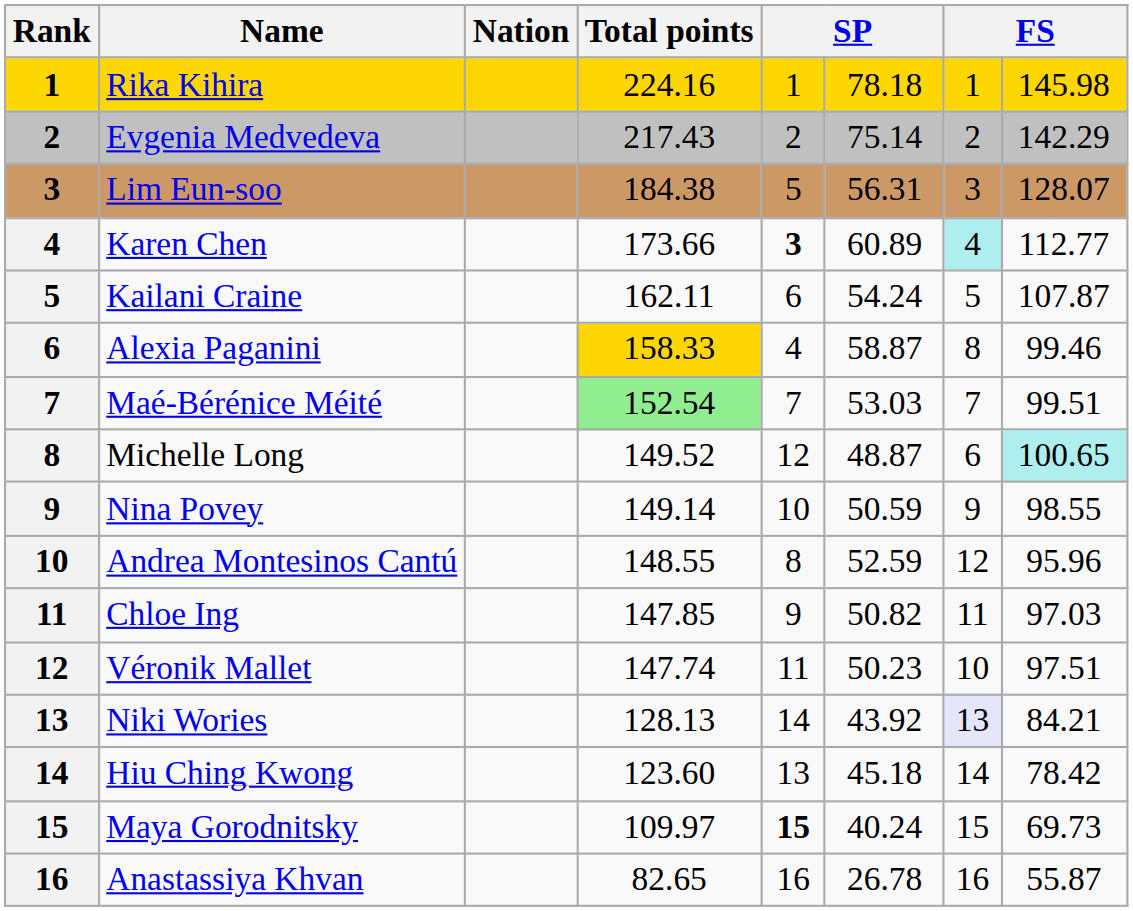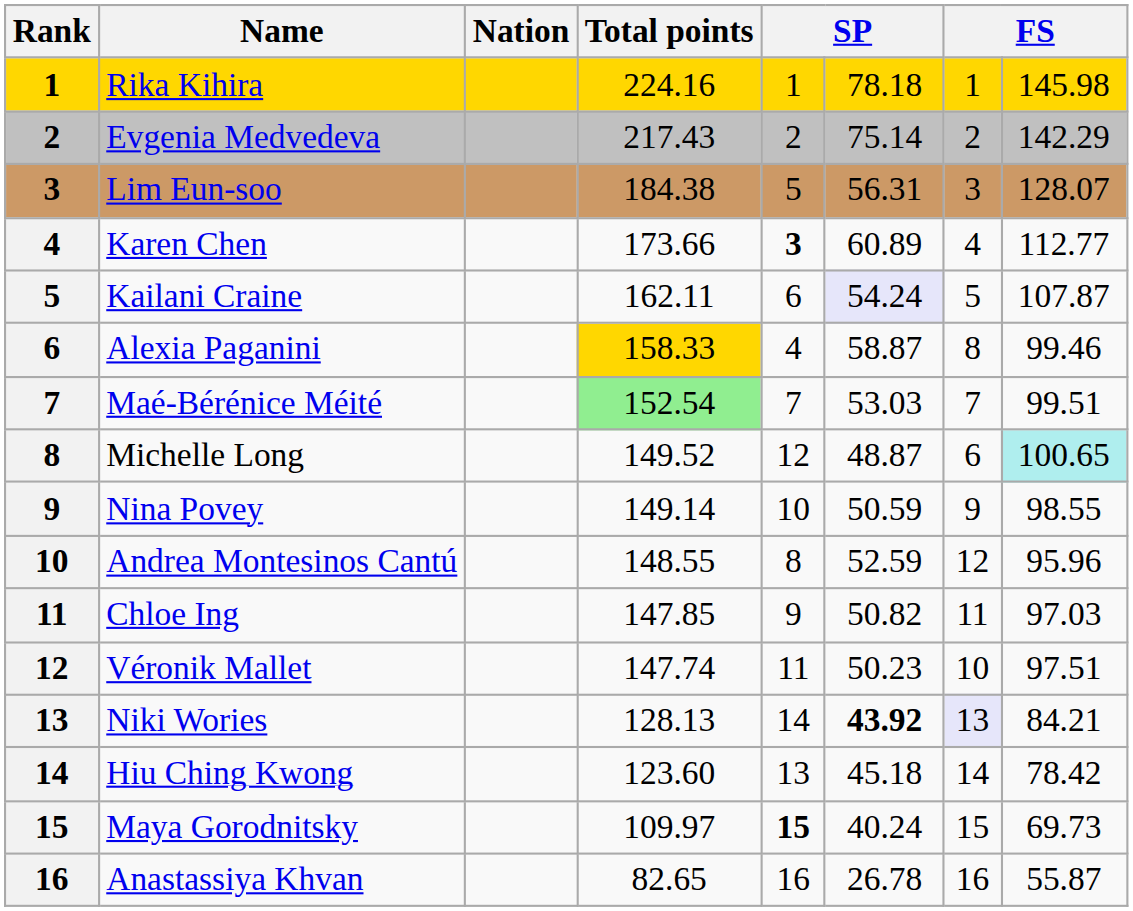(972, 243) paleturquoise background -> (972, 243) no background
(885, 296) no background -> (885, 296) lavender background
(885, 720) normal -> (885, 720) bold
